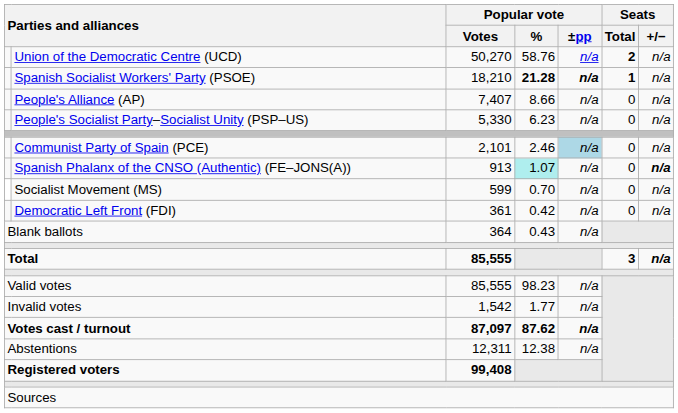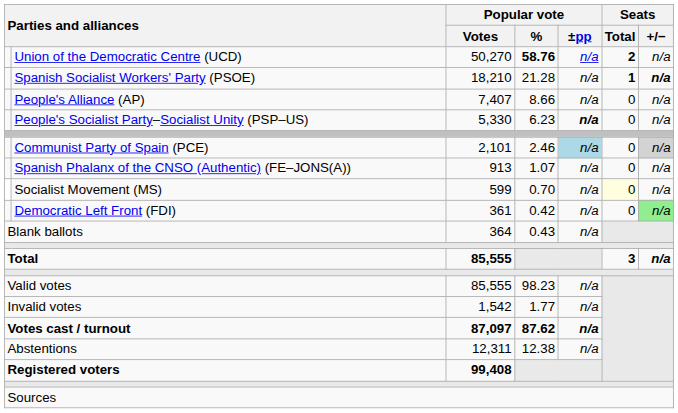(538, 57) normal -> (538, 57) bold
(538, 78) bold -> (538, 78) normal
(589, 78) bold -> (589, 78) normal
(661, 78) normal -> (661, 78) bold
(589, 120) normal -> (589, 120) bold
(661, 147) no background -> (661, 147) lightgrey background
(542, 168) paleturquoise background -> (542, 168) no background
(661, 168) bold -> (661, 168) normal
(632, 189) no background -> (632, 189) lightyellow background
(661, 210) no background -> (661, 210) lightgreen background
